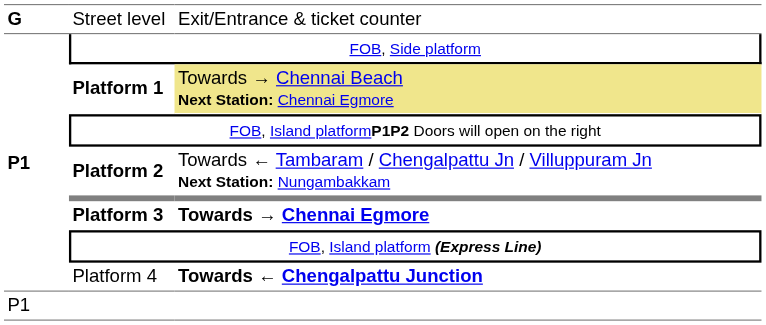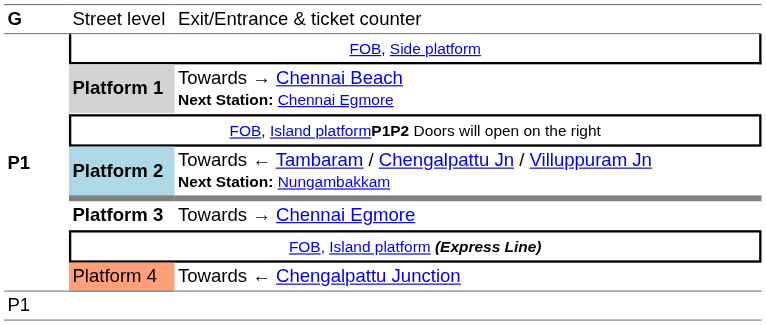(118, 88) no background -> (118, 88) lightgrey background
(290, 88) khaki background -> (290, 88) no background
(118, 170) no background -> (118, 170) lightblue background
(304, 215) bold -> (297, 215) normal
(115, 276) no background -> (115, 276) lightsalmon background
(330, 276) bold -> (319, 276) normal
